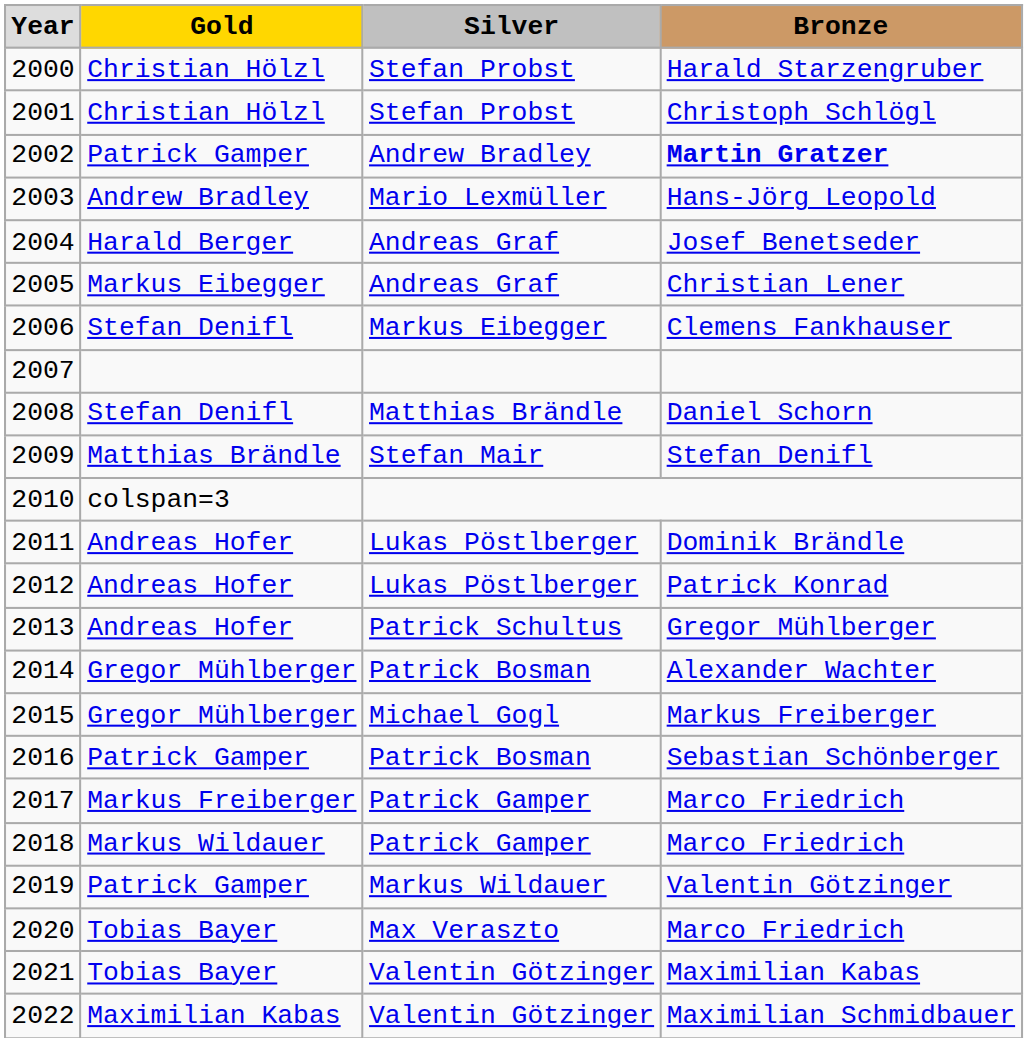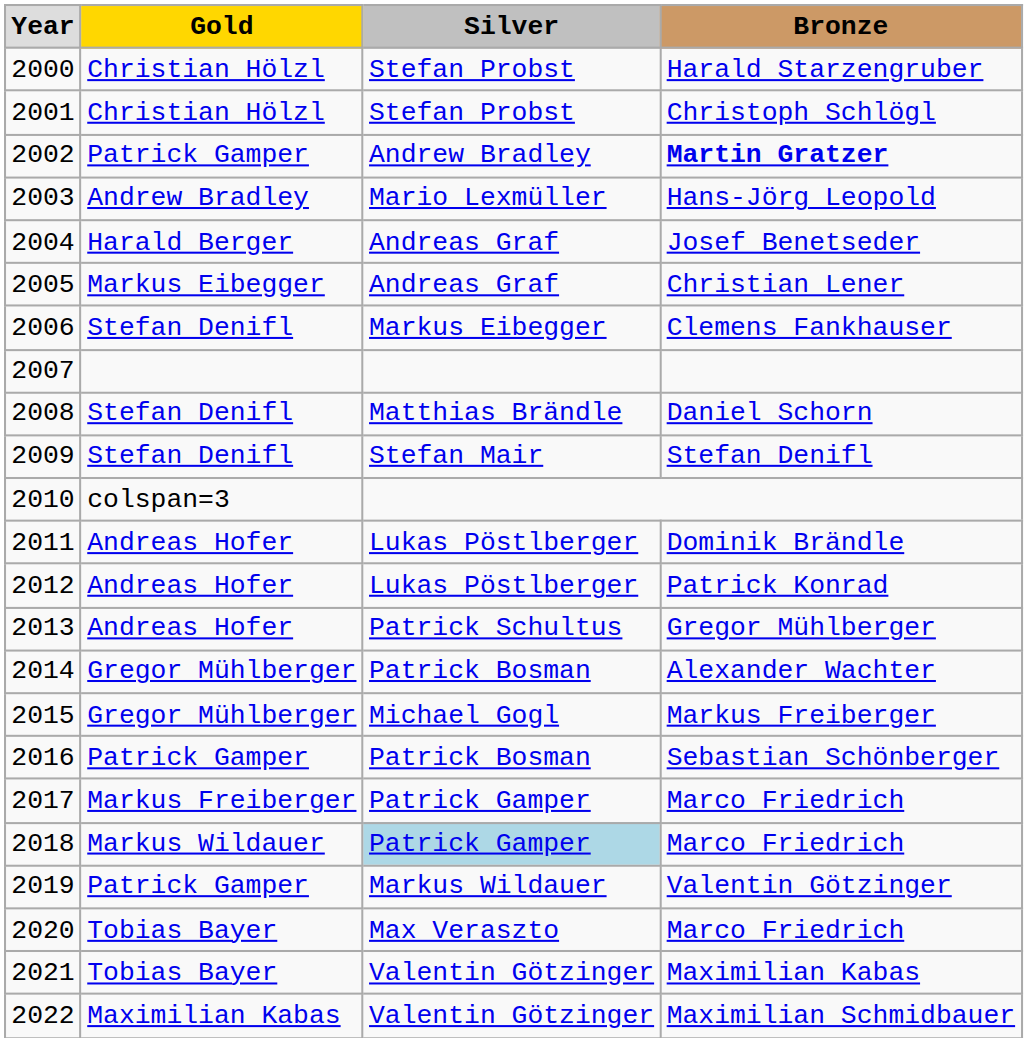(214, 457) Matthias Brändle -> (190, 457) Stefan Denifl
(480, 844) no background -> (480, 844) lightblue background
